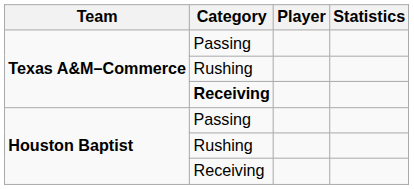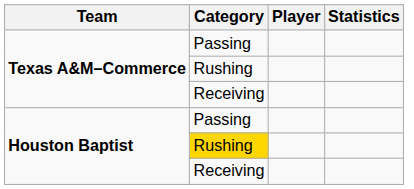(232, 94) bold -> (229, 94) normal
(223, 145) no background -> (223, 145) gold background
